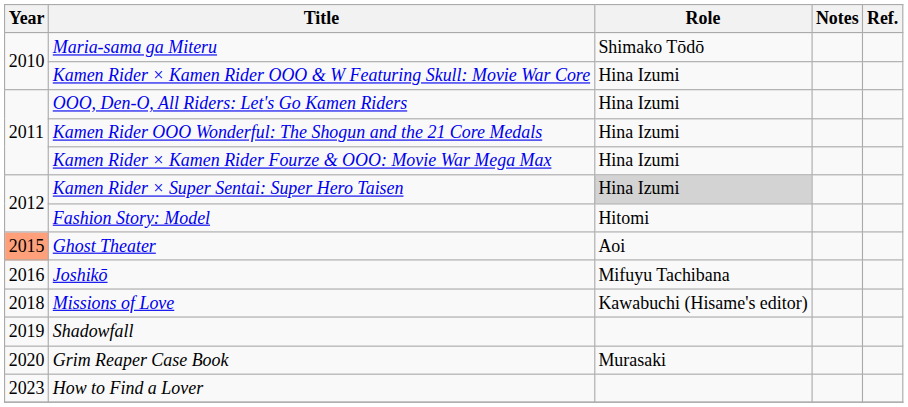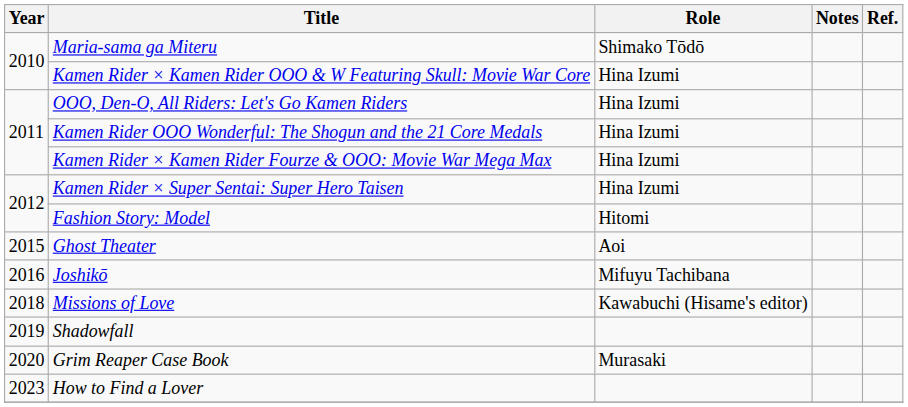(639, 189) lightgrey background -> (639, 189) no background
(27, 246) lightsalmon background -> (27, 246) no background
